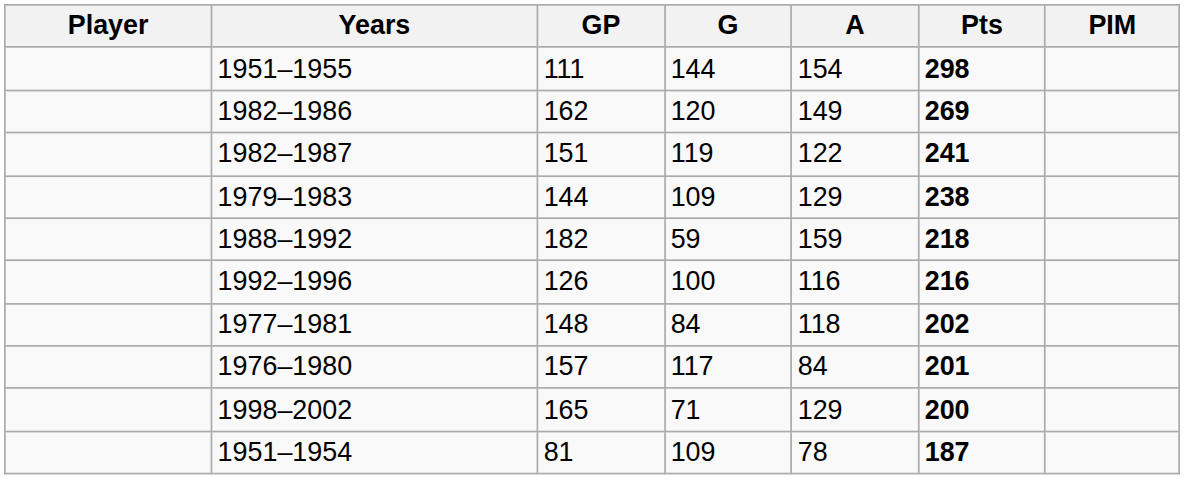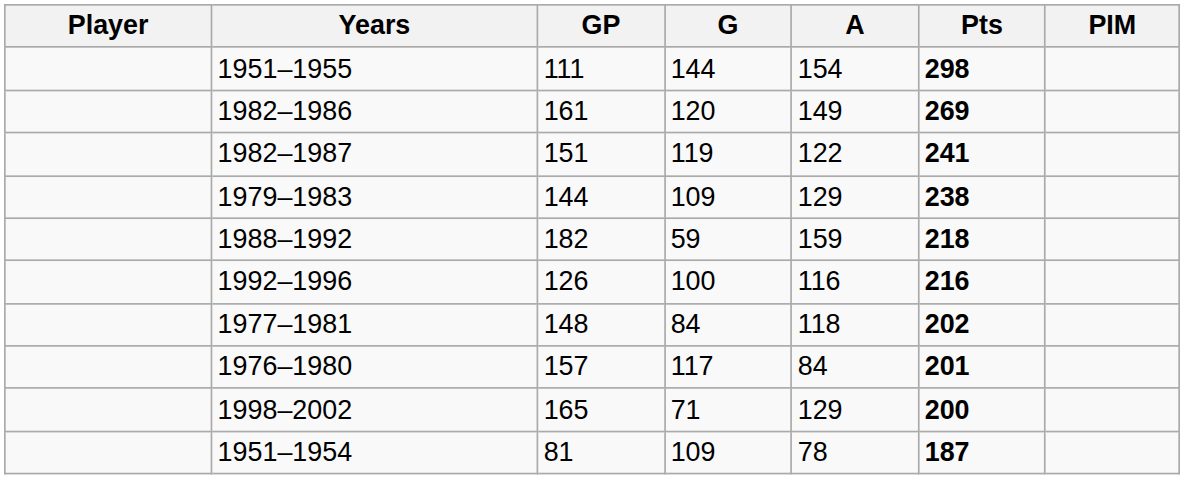(566, 111) 162 -> (566, 111) 161
